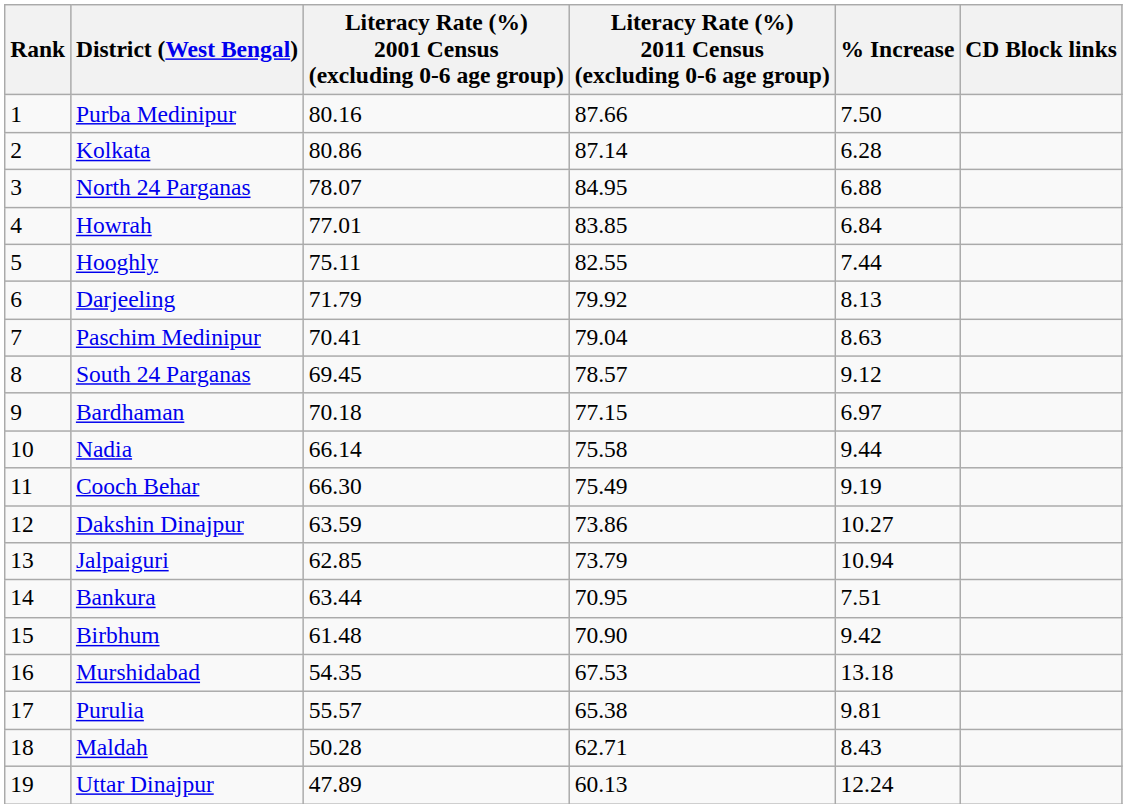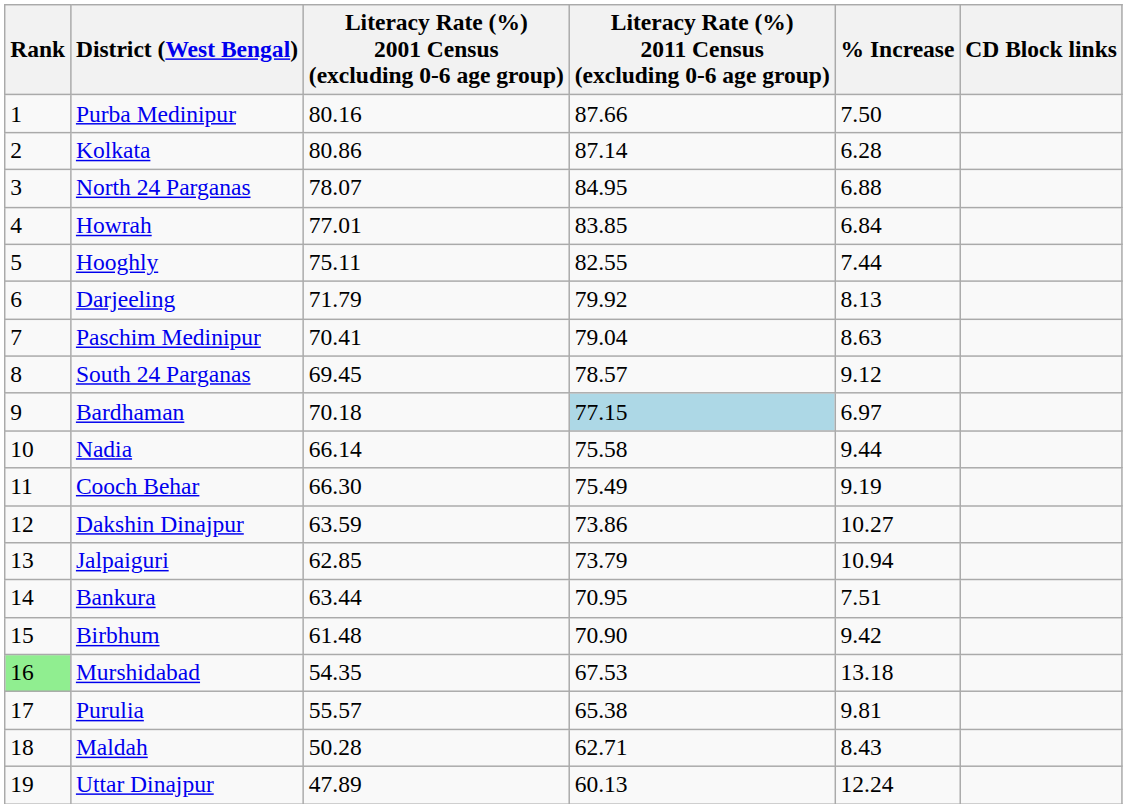(601, 411) no background -> (601, 411) lightblue background
(22, 672) no background -> (22, 672) lightgreen background
